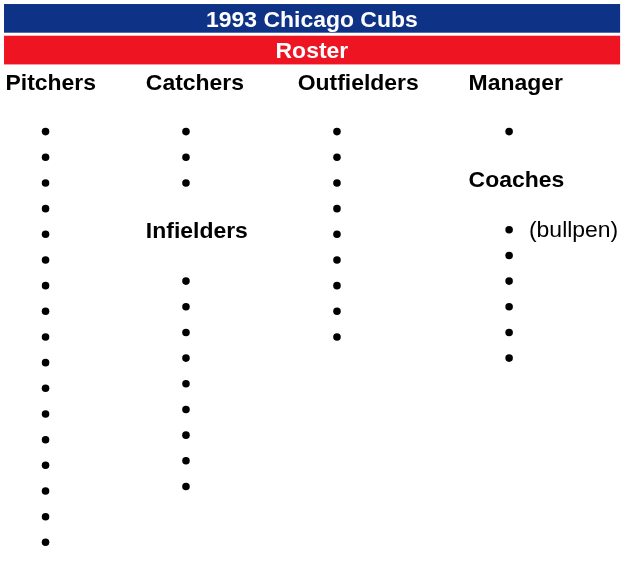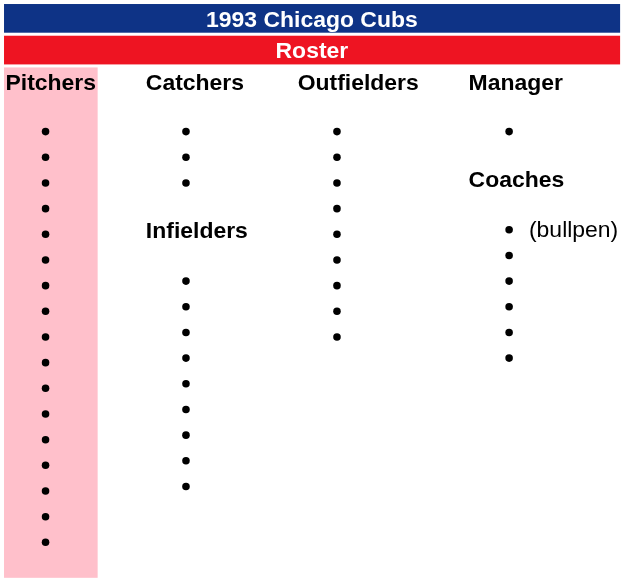(51, 311) no background -> (51, 311) pink background
